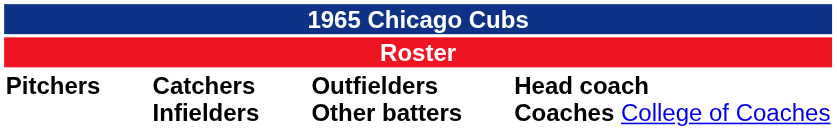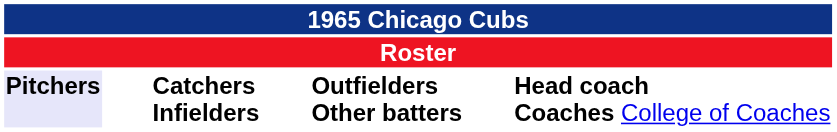(53, 86) no background -> (53, 86) lavender background
